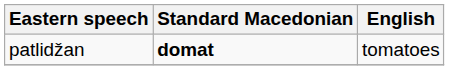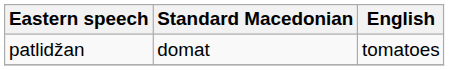(186, 49) bold -> (183, 49) normal
